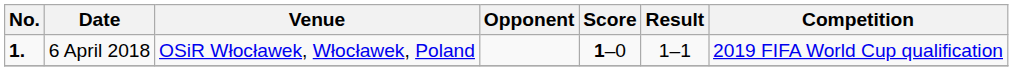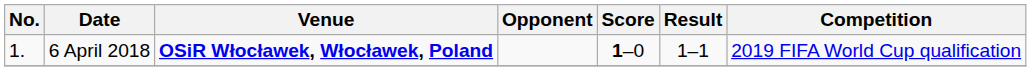(17, 50) bold -> (17, 50) normal
(317, 50) normal -> (326, 50) bold
